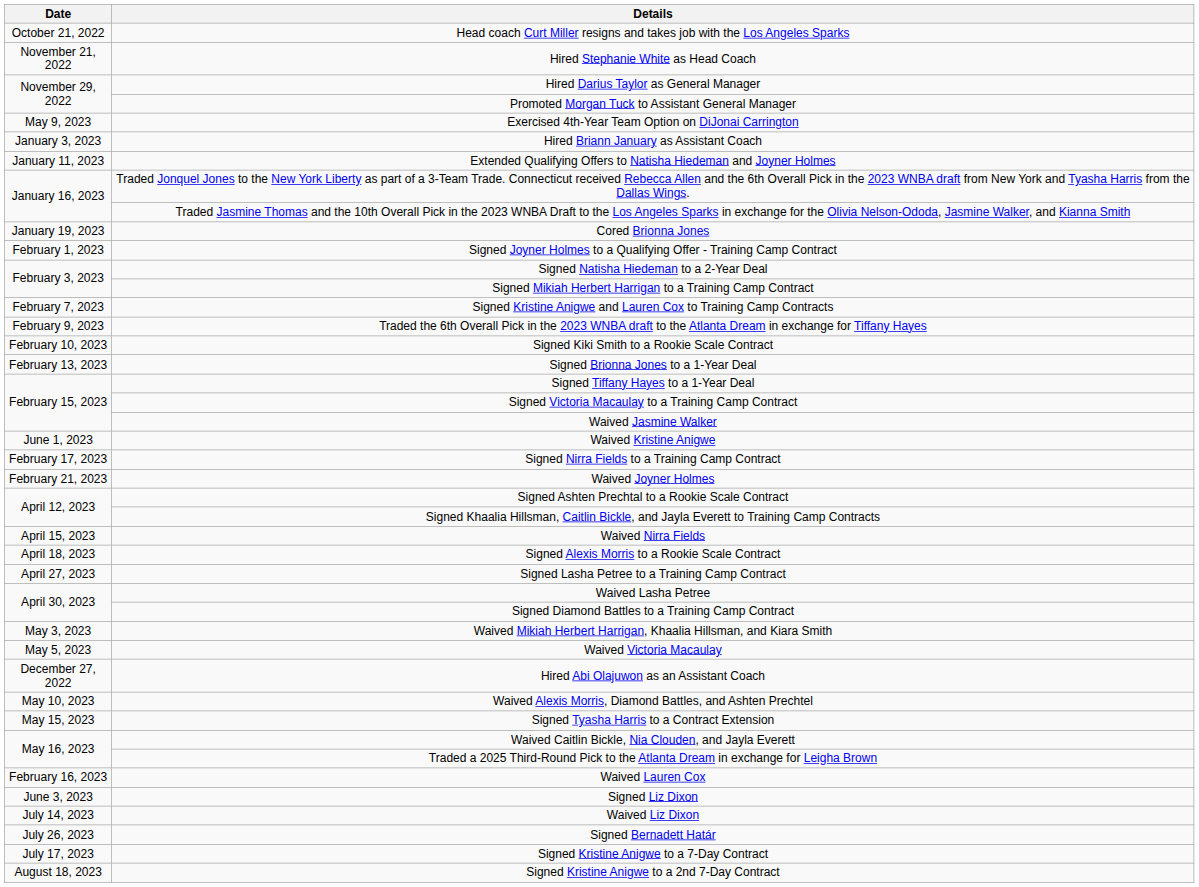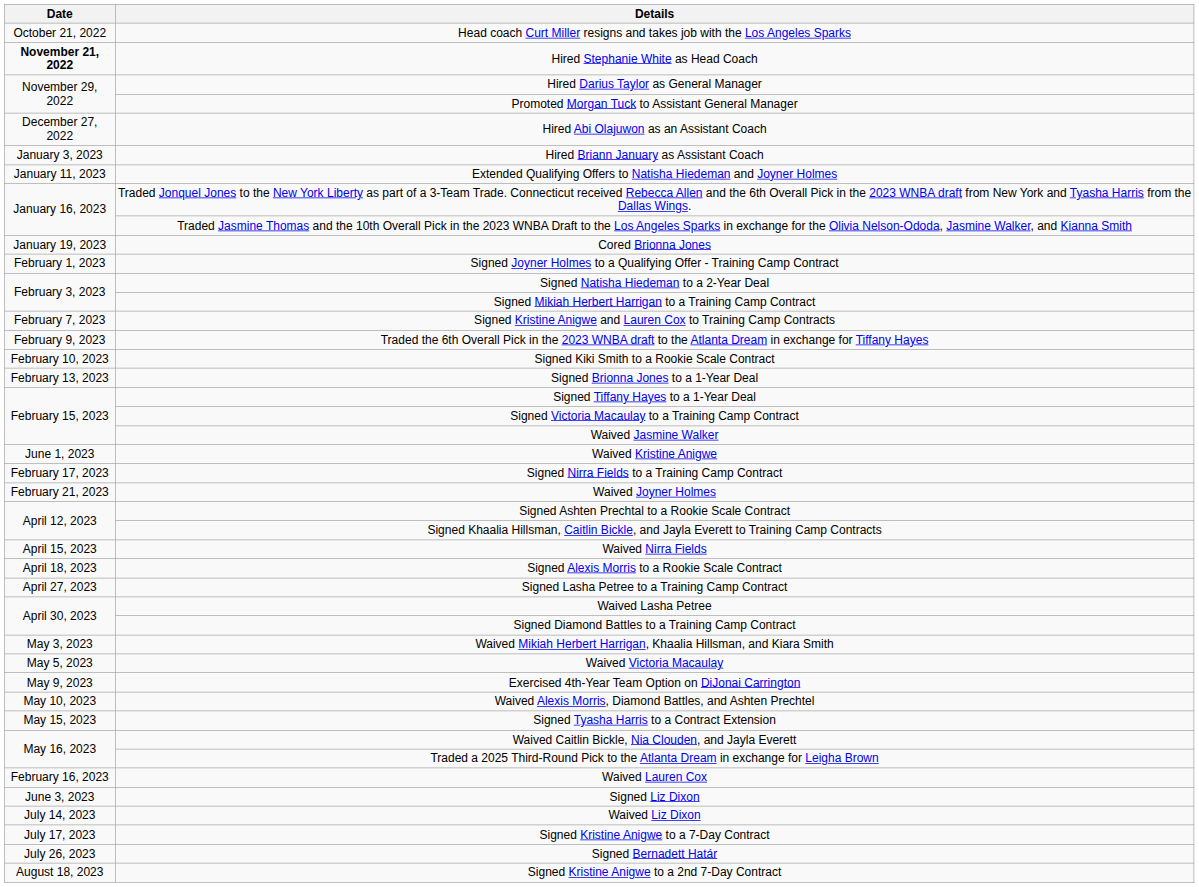(58, 58) normal -> (60, 58) bold
rows swapped: (653, 675) <-> (653, 122)
rows swapped: (653, 853) <-> (653, 834)
